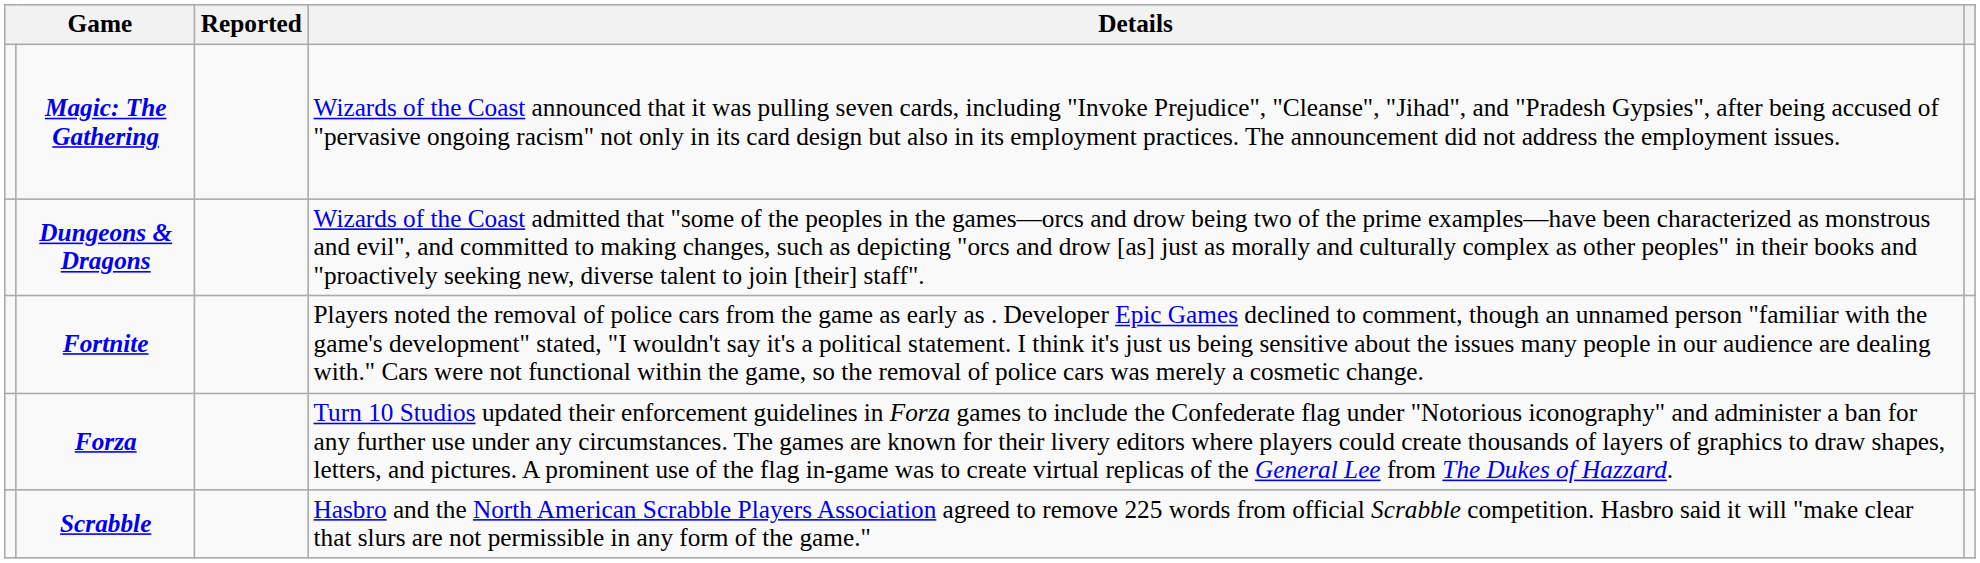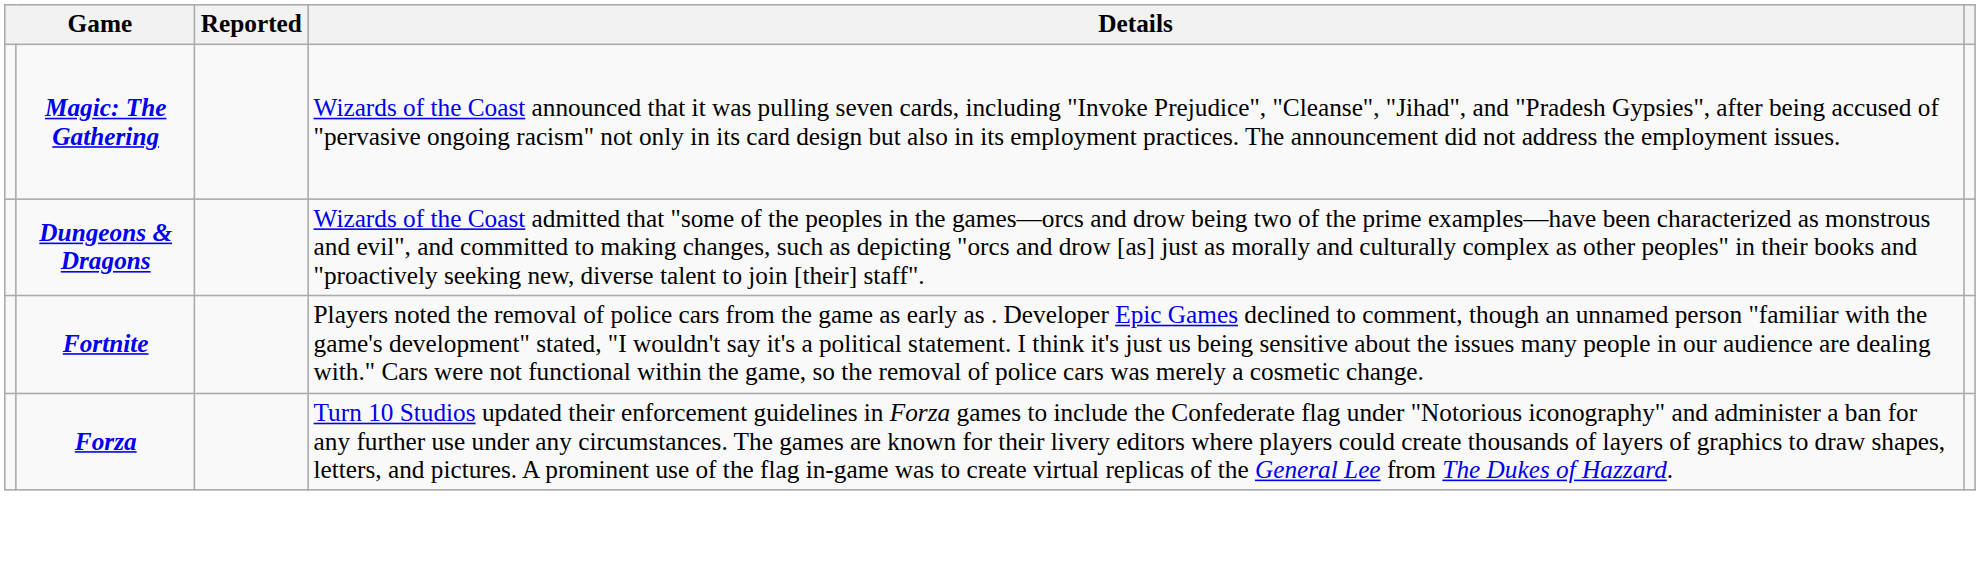- row: (106, 523)
